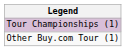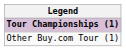(63, 25) normal -> (63, 25) bold
